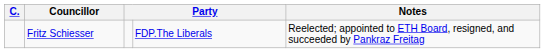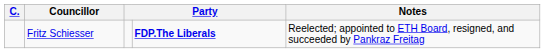(173, 34) normal -> (175, 34) bold
